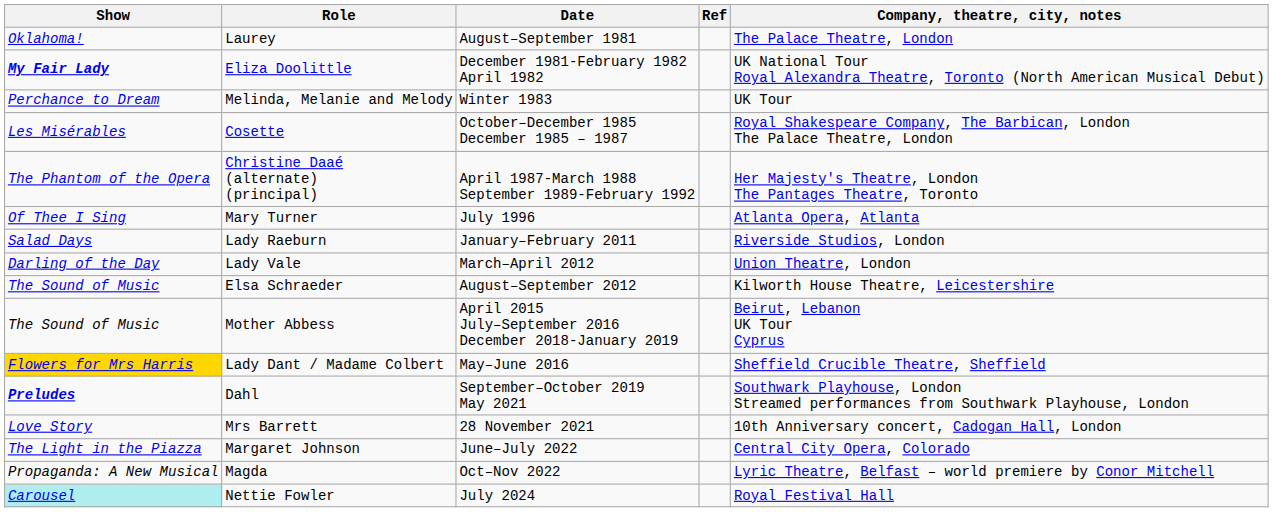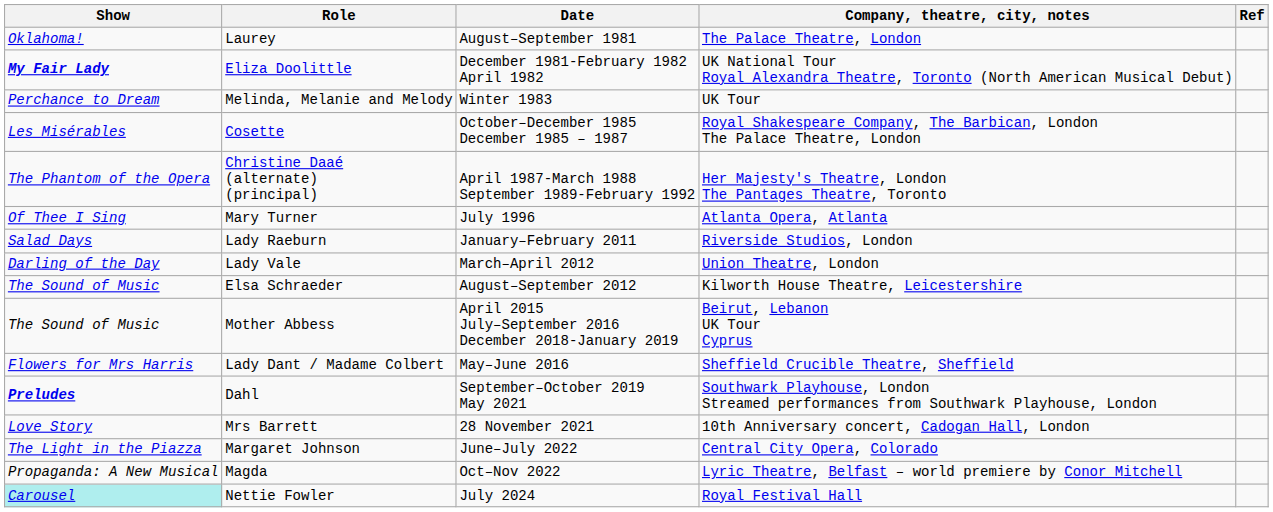columns swapped: (999, 16) <-> (715, 16)
(101, 365) gold background -> (101, 365) no background
